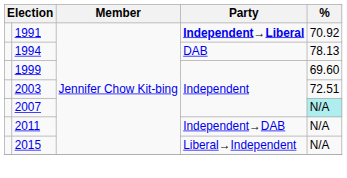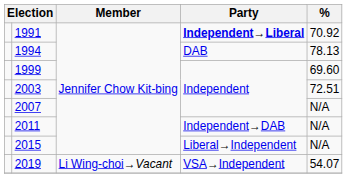(320, 107) paleturquoise background -> (320, 107) no background
+ row: (28, 164)
